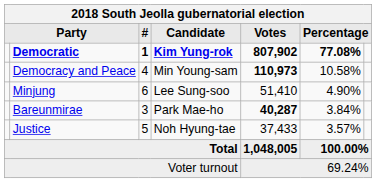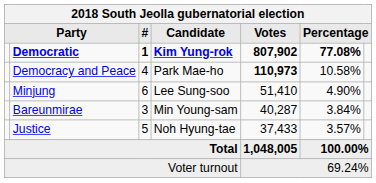(196, 71) Min Young-sam -> (189, 71) Park Mae-ho
(189, 110) Park Mae-ho -> (196, 110) Min Young-sam
(279, 110) bold -> (279, 110) normal
